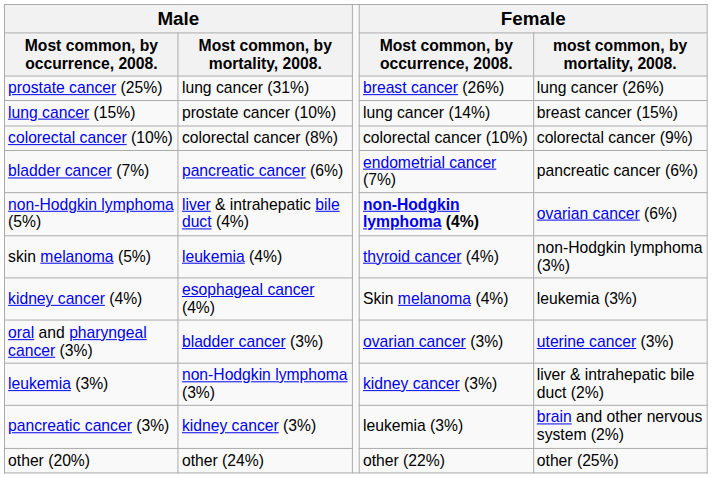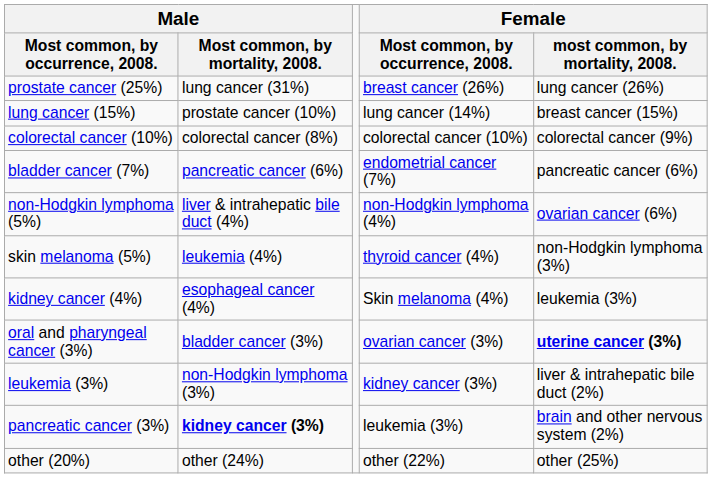(421, 214) bold -> (446, 214) normal
(605, 341) normal -> (609, 341) bold
(249, 426) normal -> (253, 426) bold
